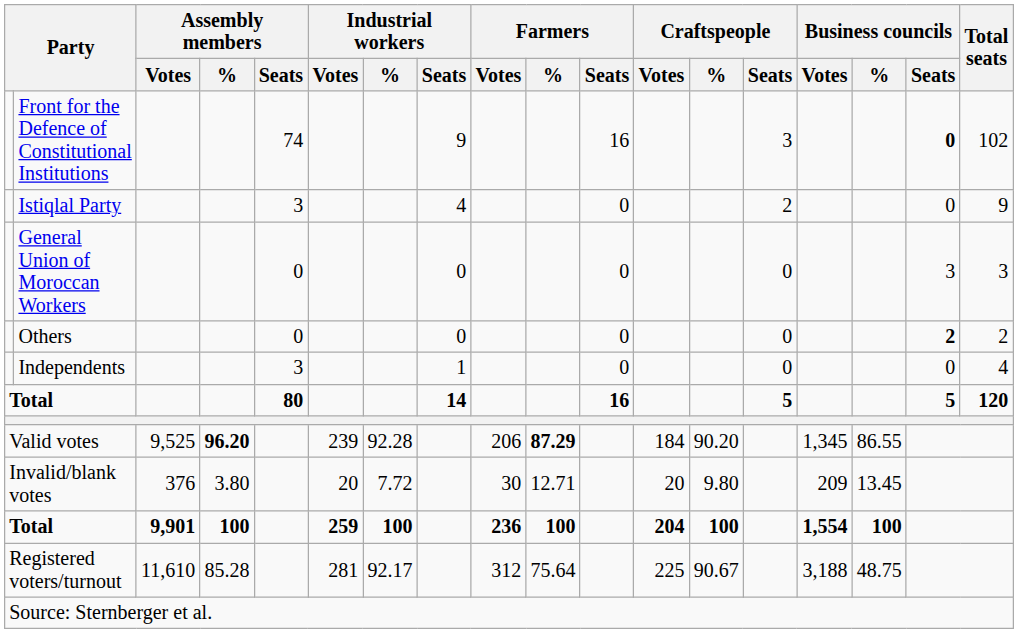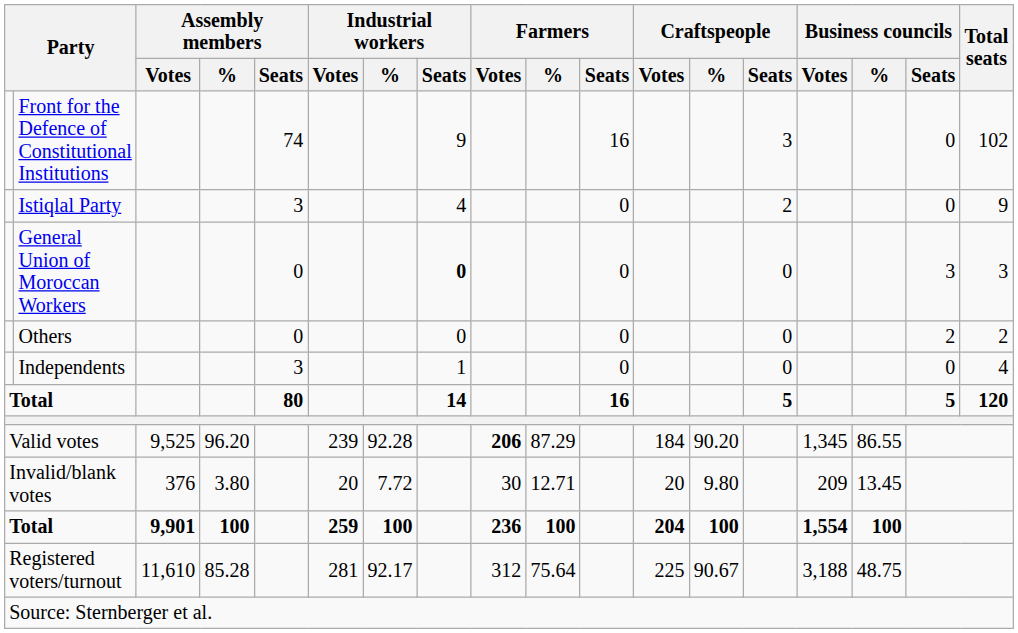(950, 140) bold -> (950, 140) normal
(461, 270) normal -> (461, 270) bold
(950, 336) bold -> (950, 336) normal
(227, 440) bold -> (227, 440) normal
(506, 440) normal -> (506, 440) bold
(553, 440) bold -> (553, 440) normal
